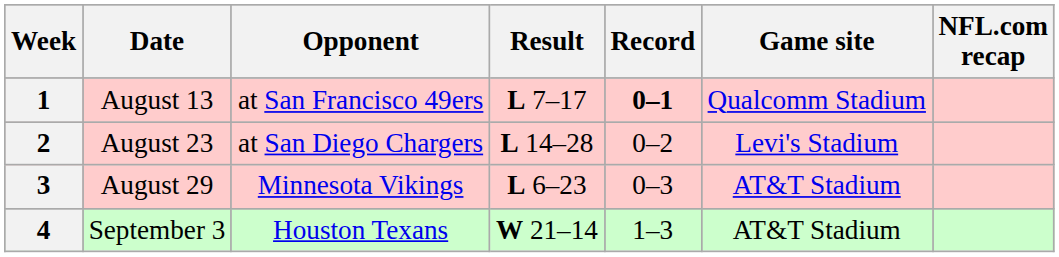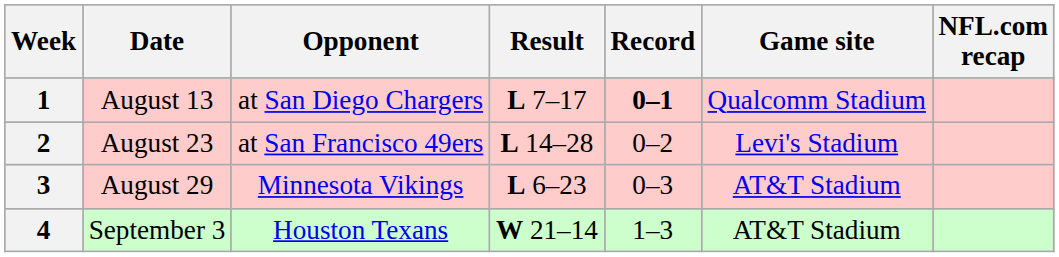(361, 99) at San Francisco 49ers -> (361, 99) at San Diego Chargers
(361, 142) at San Diego Chargers -> (361, 142) at San Francisco 49ers
